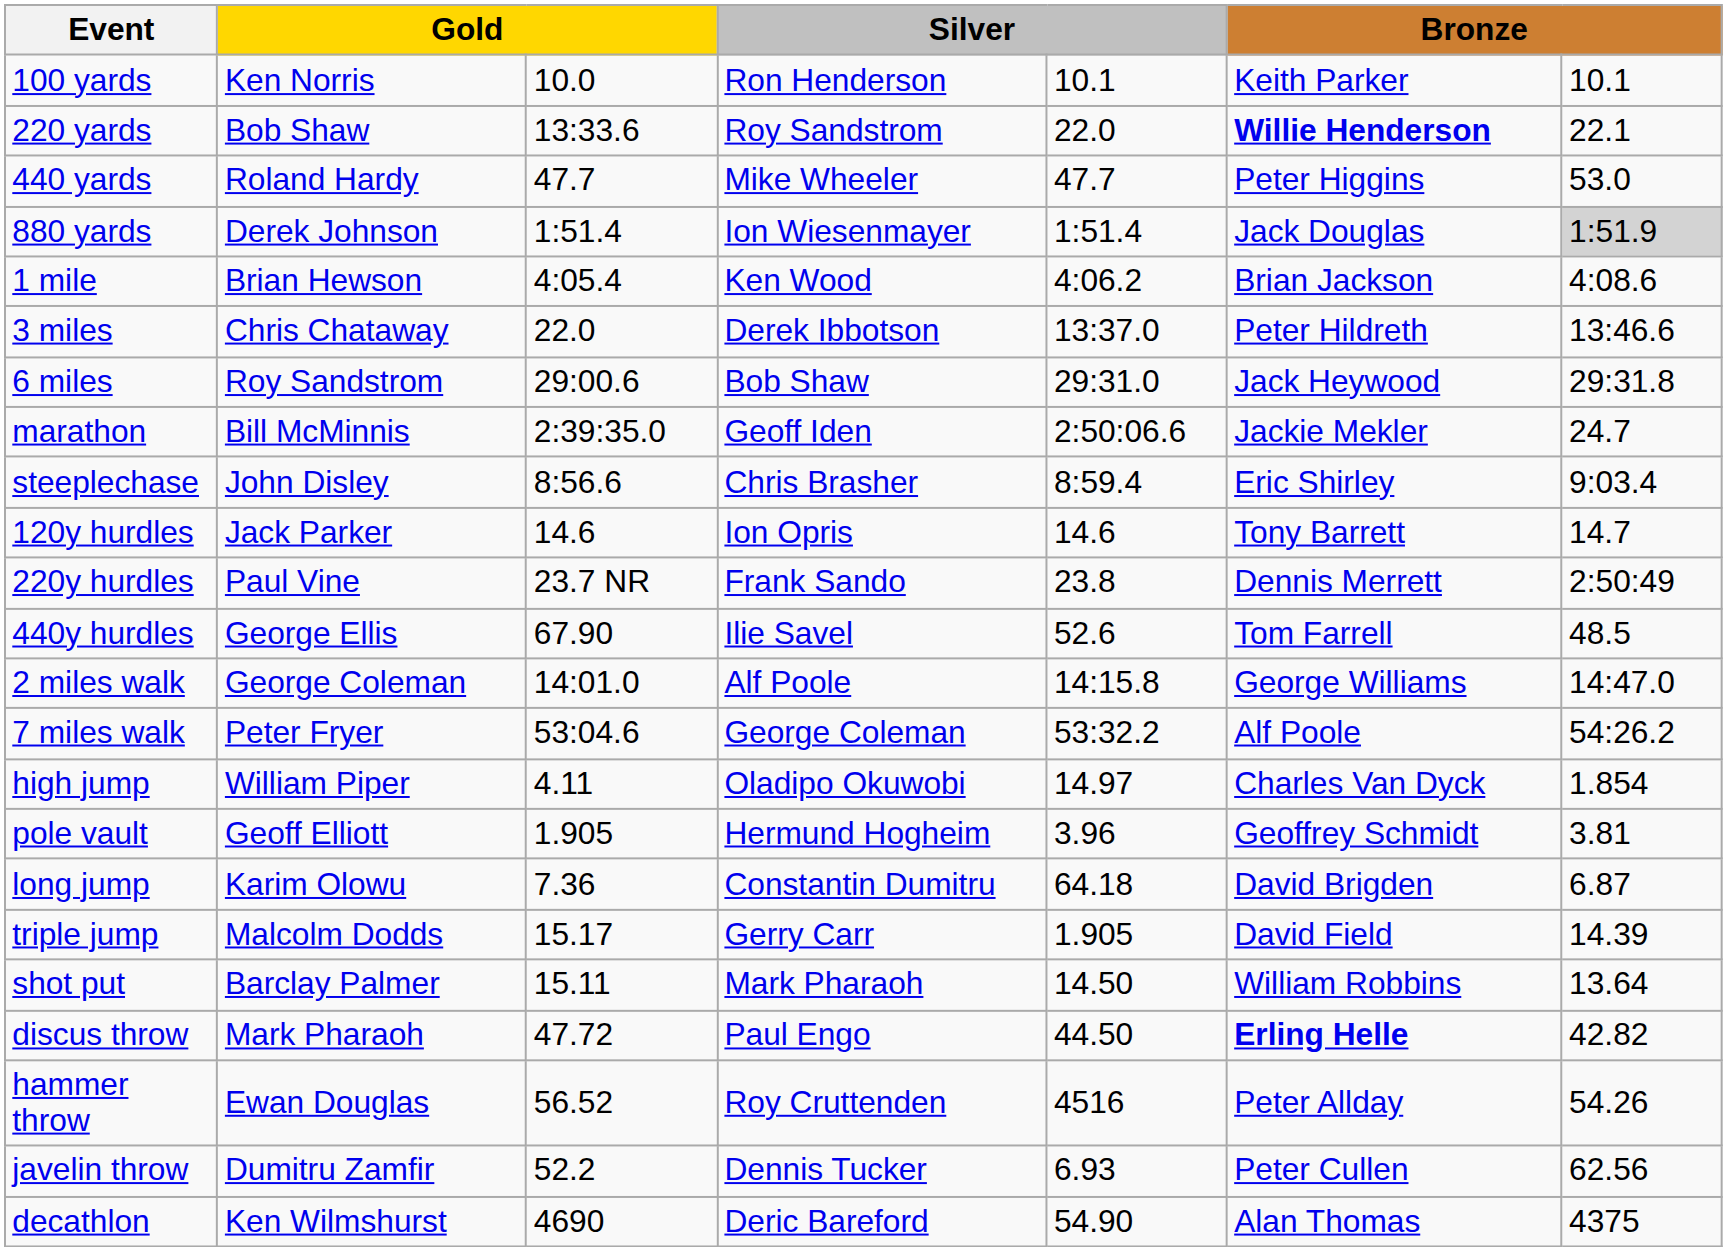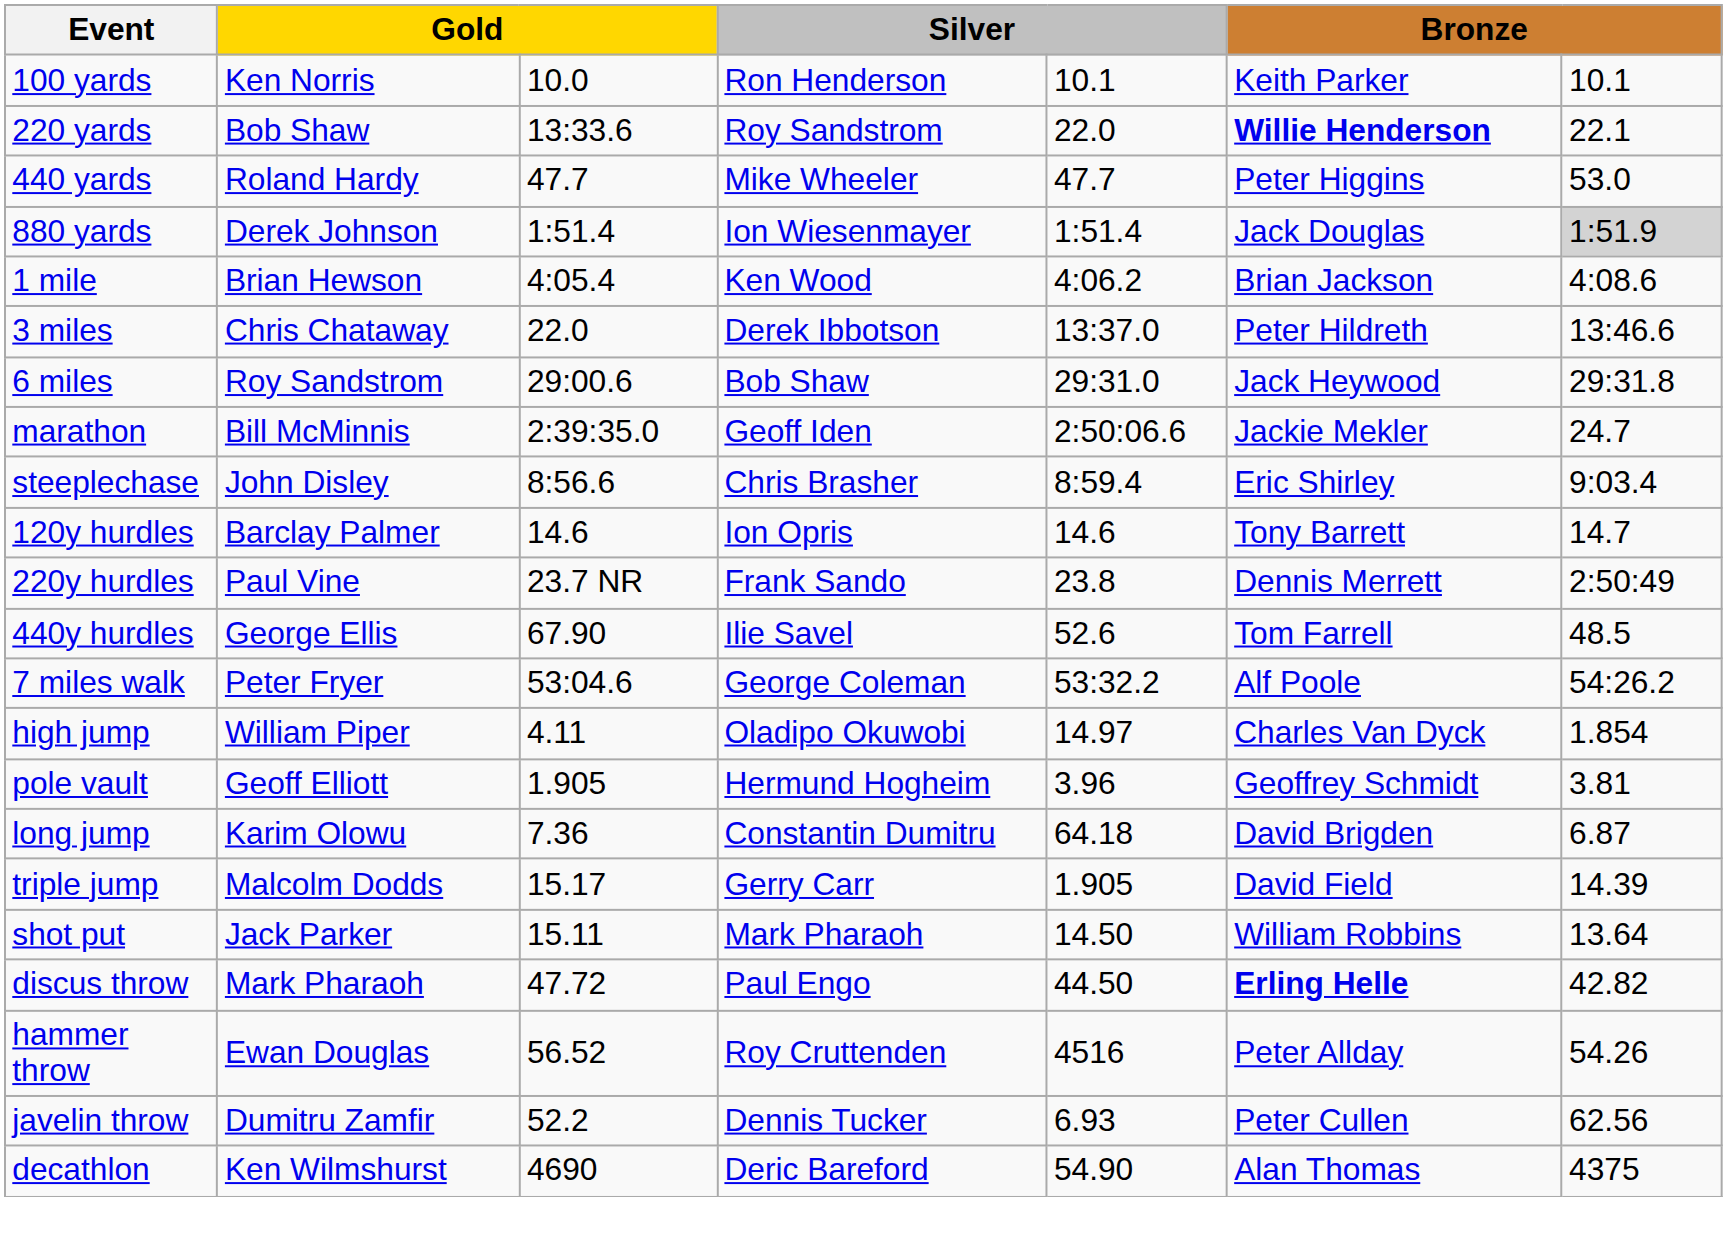(309, 532) Jack Parker -> (332, 532) Barclay Palmer
- row: (99, 682)
(332, 984) Barclay Palmer -> (309, 933) Jack Parker
